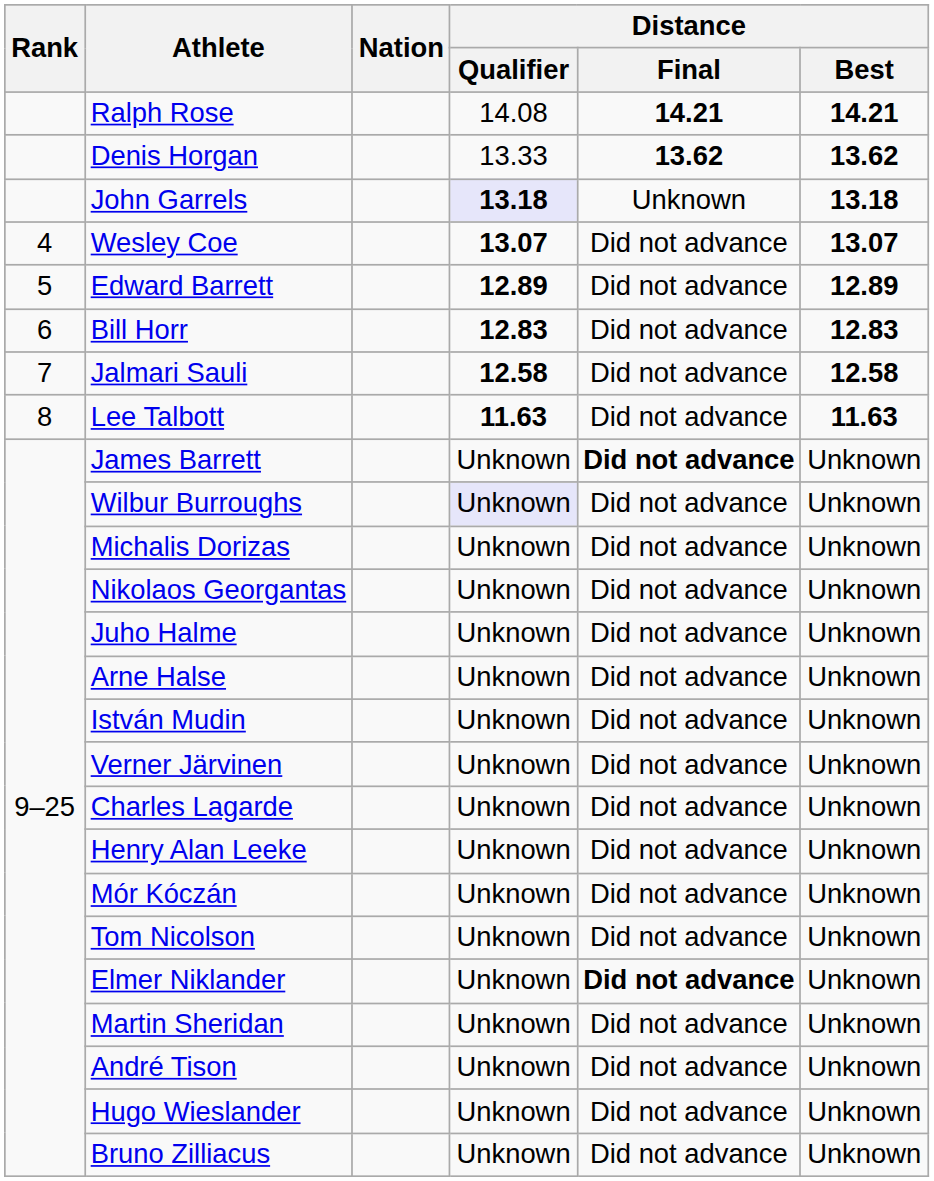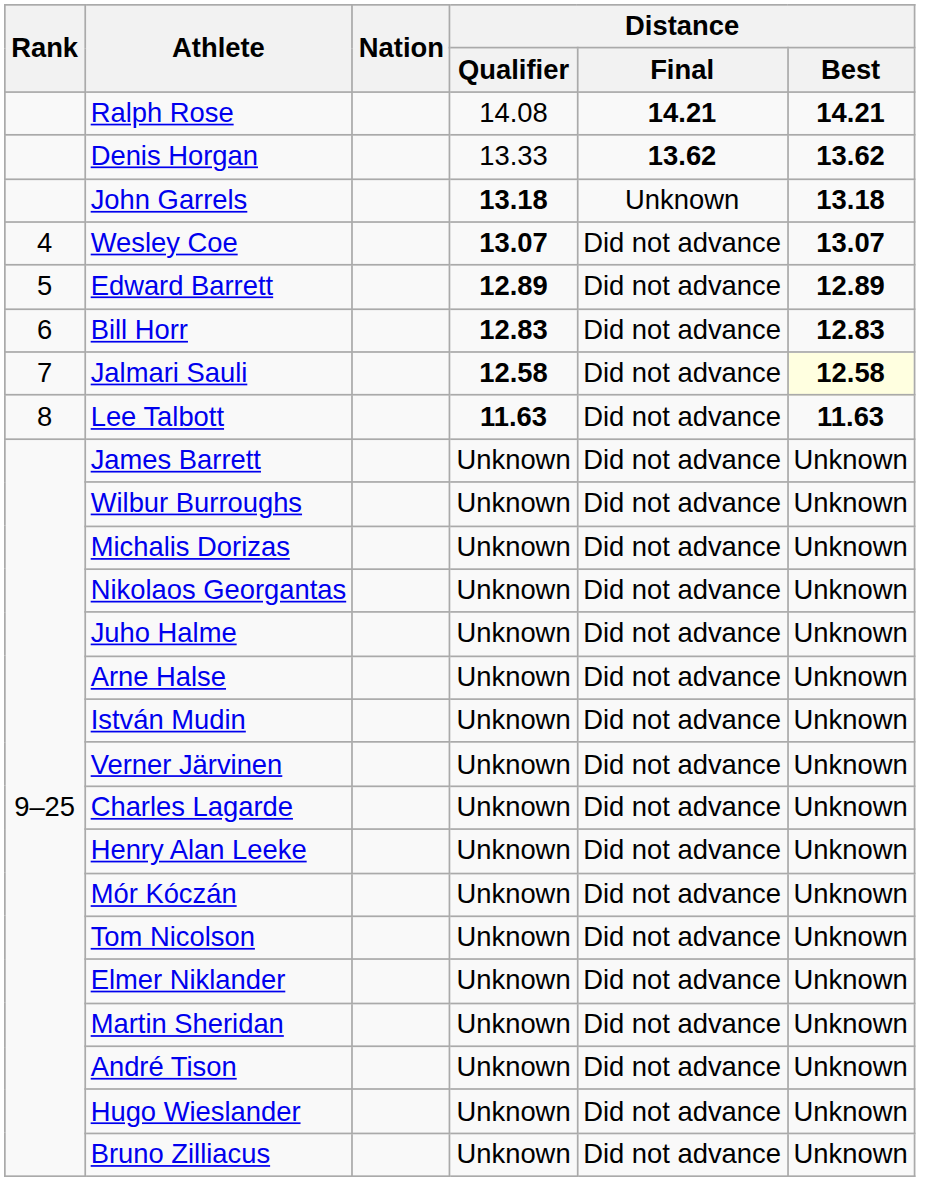(514, 199) lavender background -> (514, 199) no background
(864, 373) no background -> (851, 373) lightyellow background
(689, 460) bold -> (682, 460) normal
(514, 503) lavender background -> (514, 503) no background
(689, 980) bold -> (682, 980) normal
